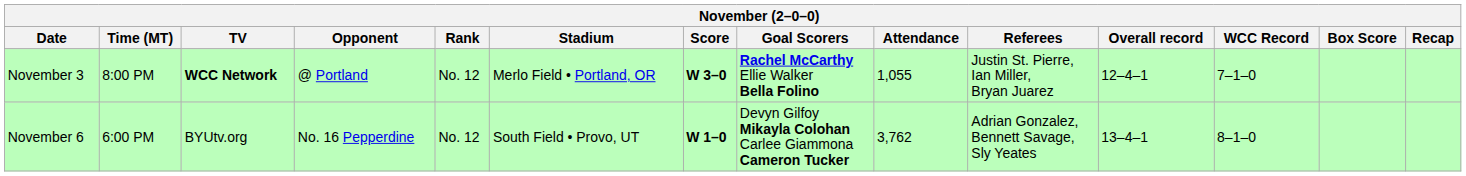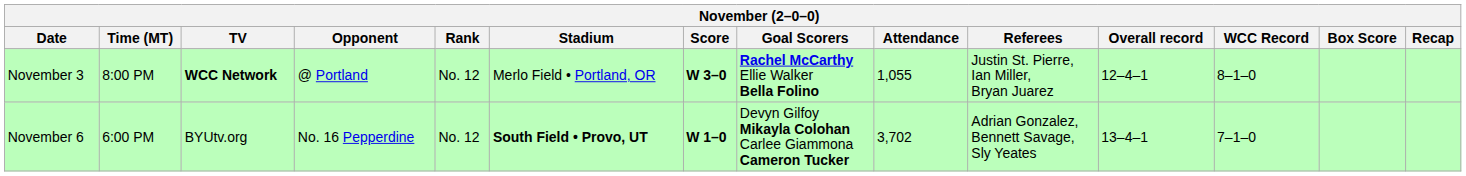(1237, 75) 7–1–0 -> (1237, 75) 8–1–0
(566, 137) normal -> (570, 137) bold
(894, 137) 3,762 -> (894, 137) 3,702
(1237, 137) 8–1–0 -> (1237, 137) 7–1–0
